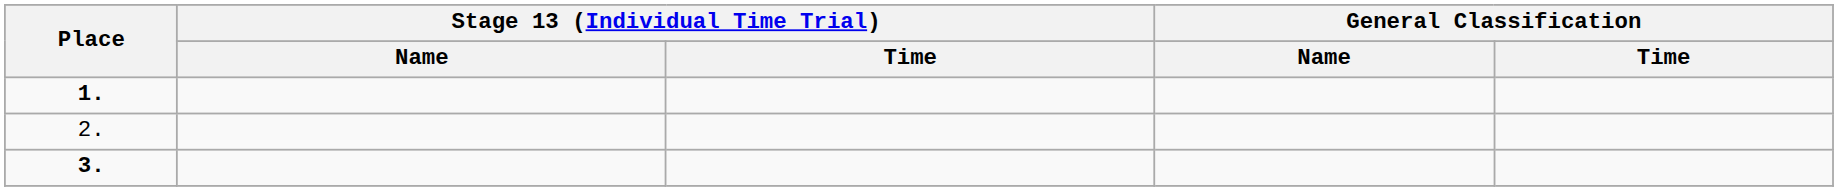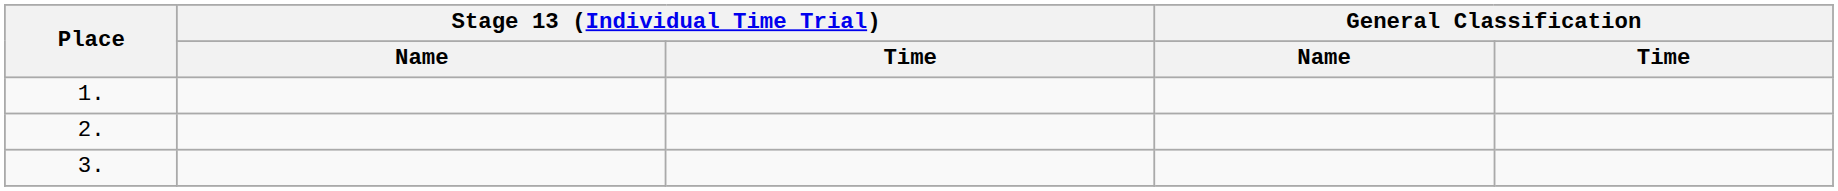(91, 95) bold -> (91, 95) normal
(91, 168) bold -> (91, 168) normal
